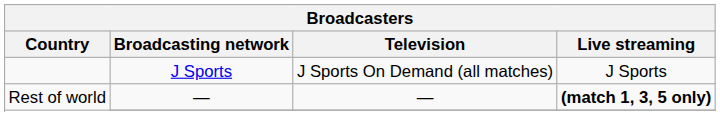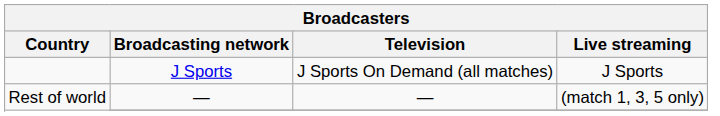(636, 97) bold -> (632, 97) normal
